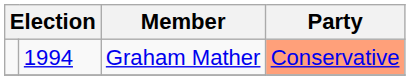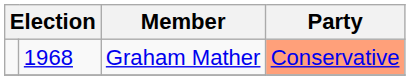(48, 57) 1994 -> (48, 57) 1968
